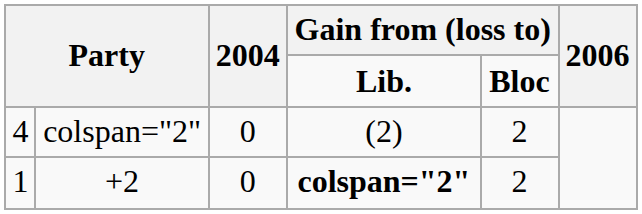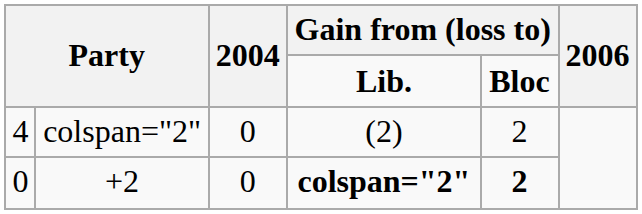(20, 182) 1 -> (20, 182) 0
(519, 182) normal -> (519, 182) bold
